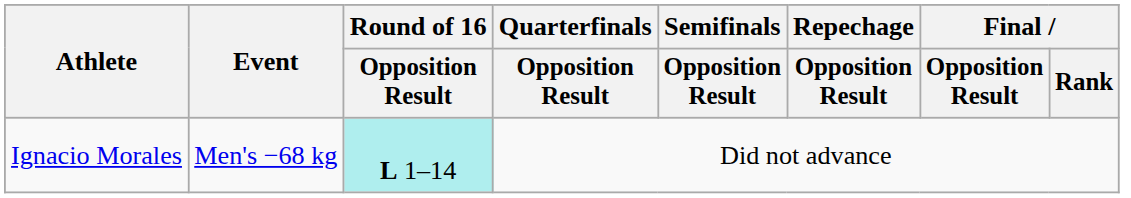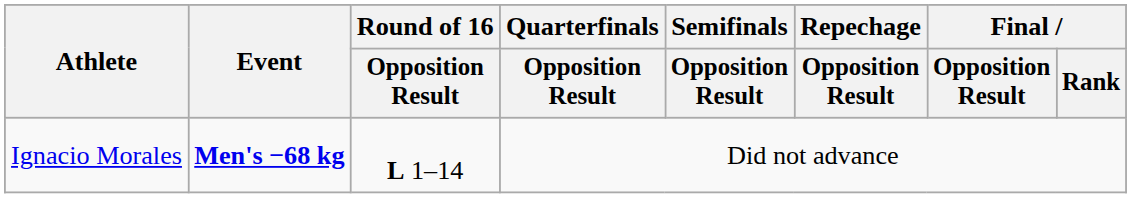(266, 155) normal -> (269, 155) bold
(418, 170) paleturquoise background -> (425, 170) no background
